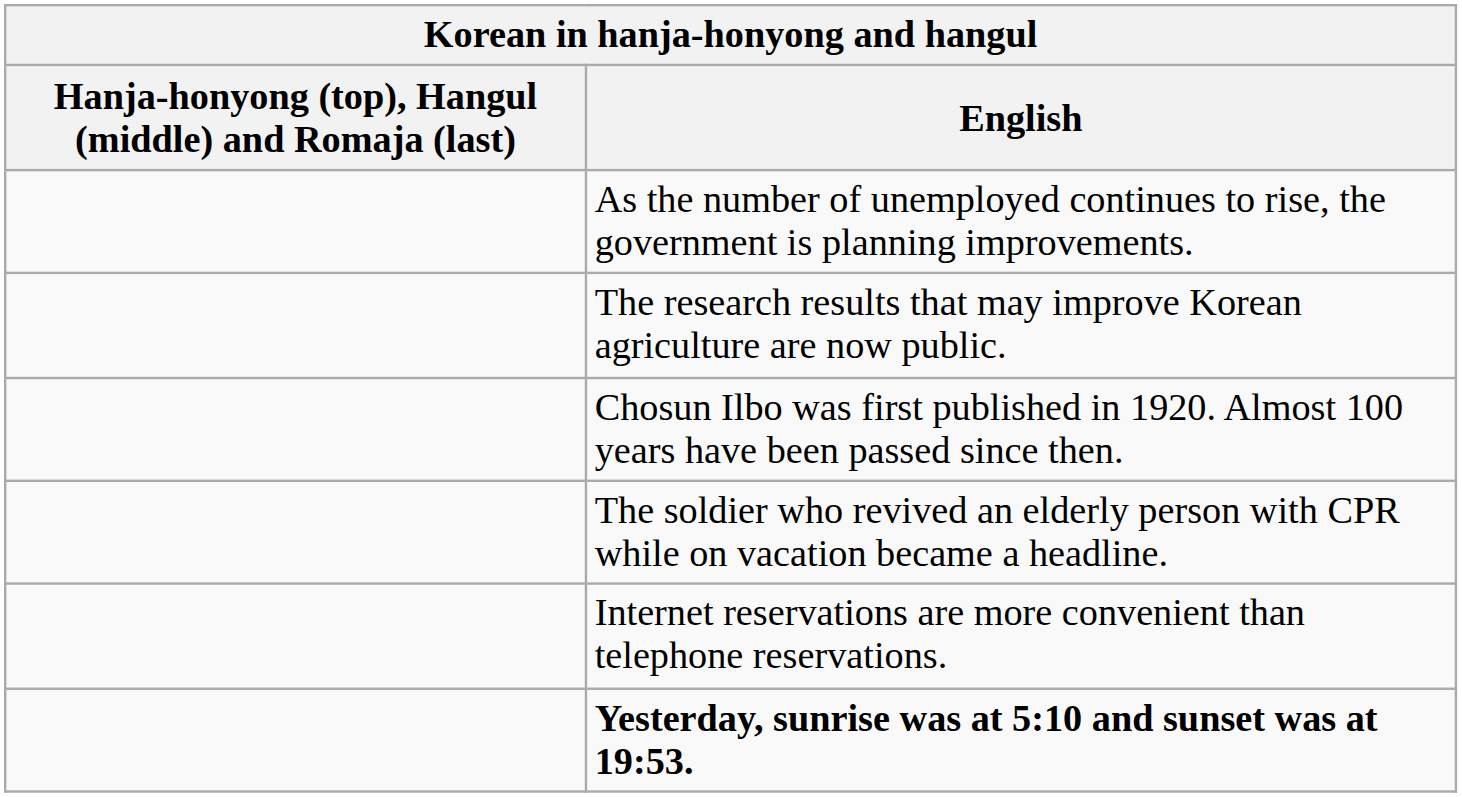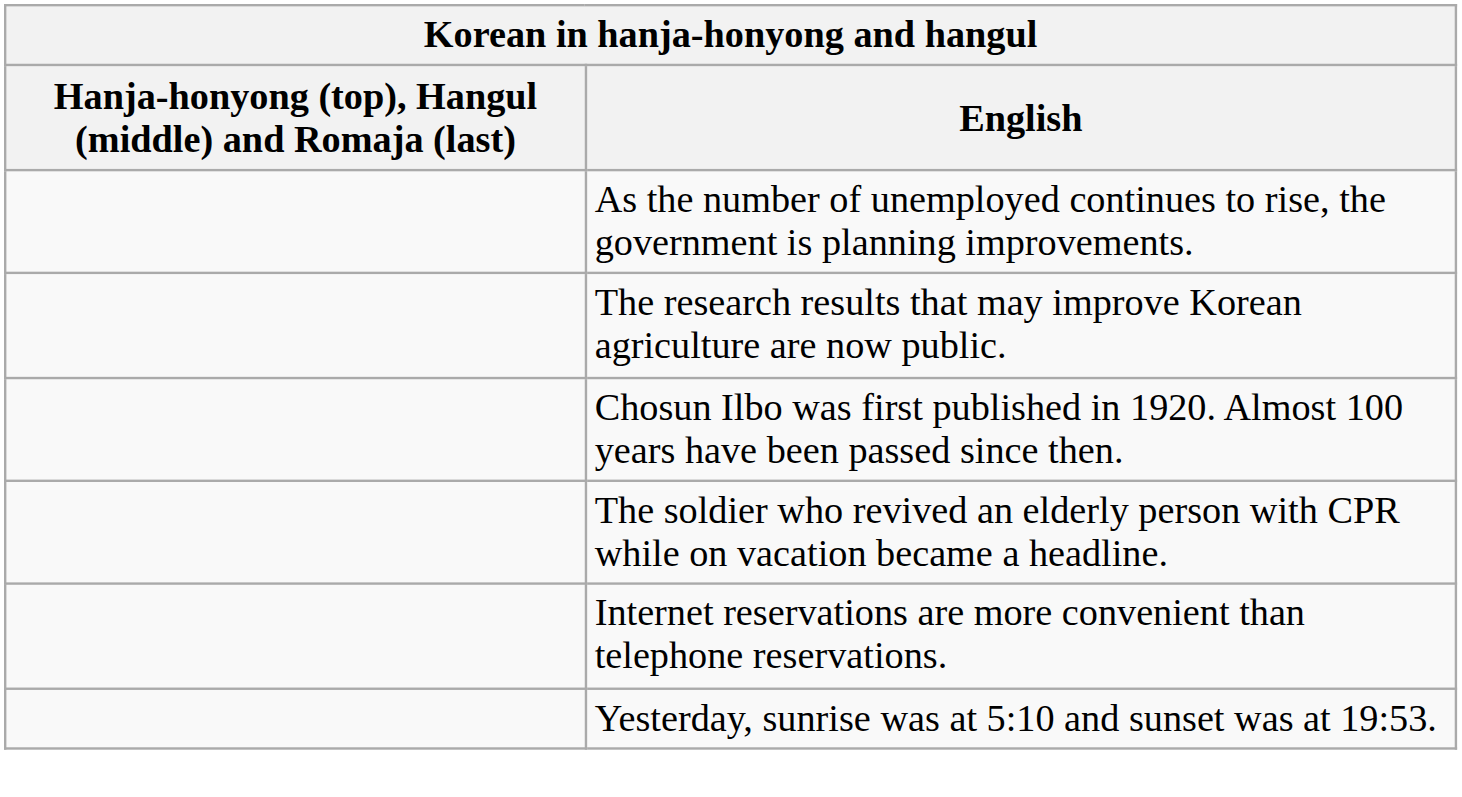(986, 738) bold -> (1016, 717) normal
